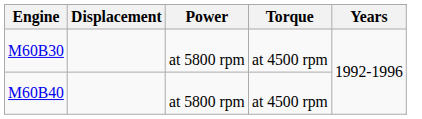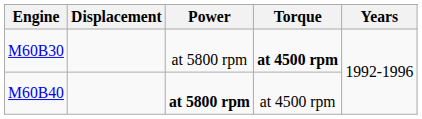(290, 59) normal -> (298, 59) bold
(207, 101) normal -> (209, 101) bold
